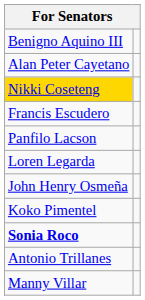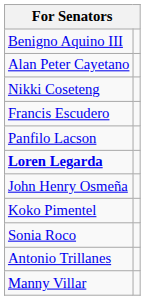(54, 89) gold background -> (54, 89) no background
(51, 162) normal -> (55, 162) bold
(43, 235) bold -> (42, 235) normal
